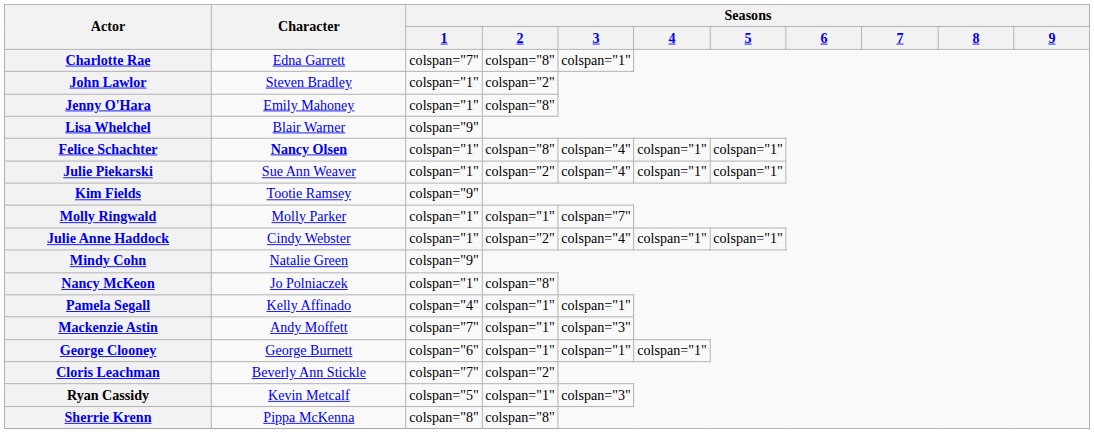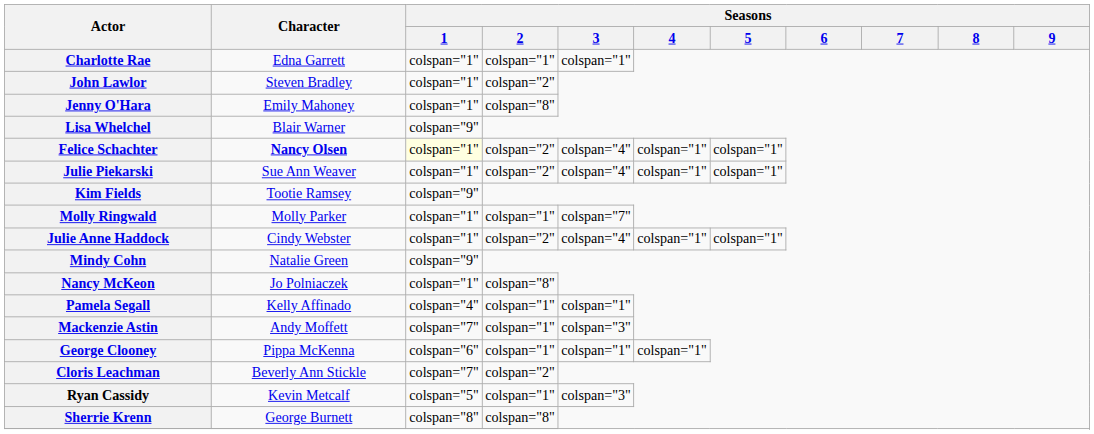(444, 60) colspan="7" -> (444, 60) colspan="1"
(520, 60) colspan="8" -> (520, 60) colspan="1"
(444, 149) no background -> (444, 149) lightyellow background
(520, 149) colspan="8" -> (520, 149) colspan="2"
(309, 350) George Burnett -> (309, 350) Pippa McKenna
(309, 417) Pippa McKenna -> (309, 417) George Burnett
